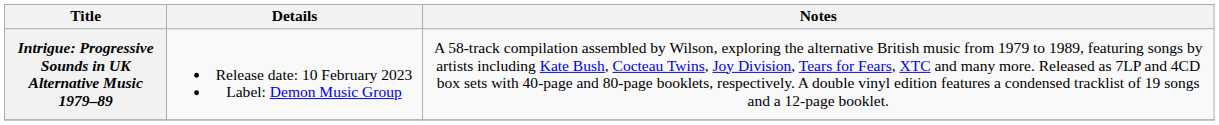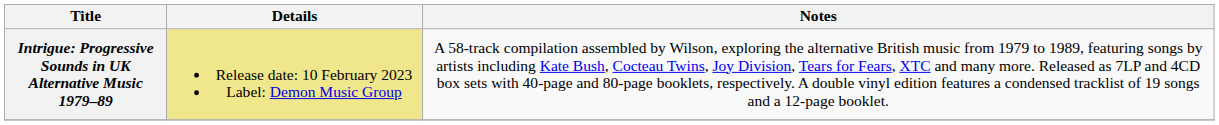(295, 83) no background -> (295, 83) khaki background
